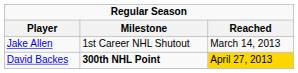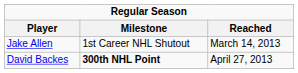(241, 60) gold background -> (241, 60) no background
